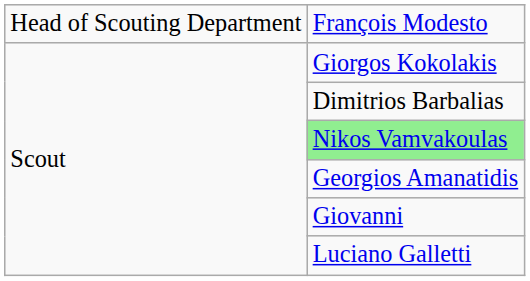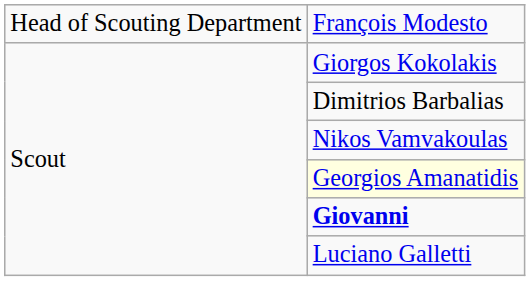(410, 139) lightgreen background -> (410, 139) no background
(415, 178) no background -> (415, 178) lightyellow background
(358, 216) normal -> (361, 216) bold
